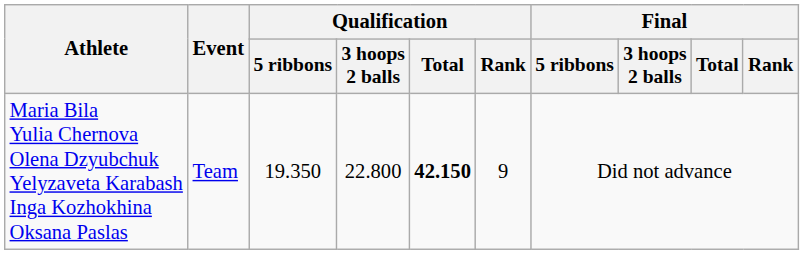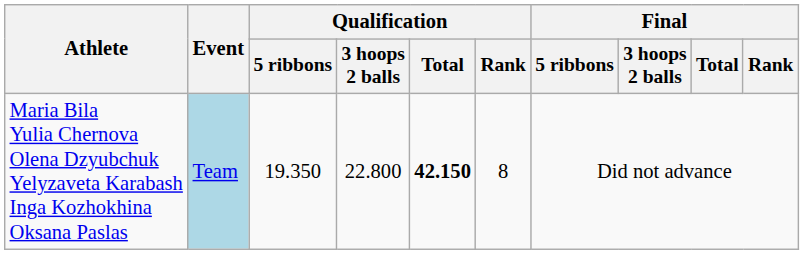(215, 171) no background -> (215, 171) lightblue background
(503, 171) 9 -> (503, 171) 8
